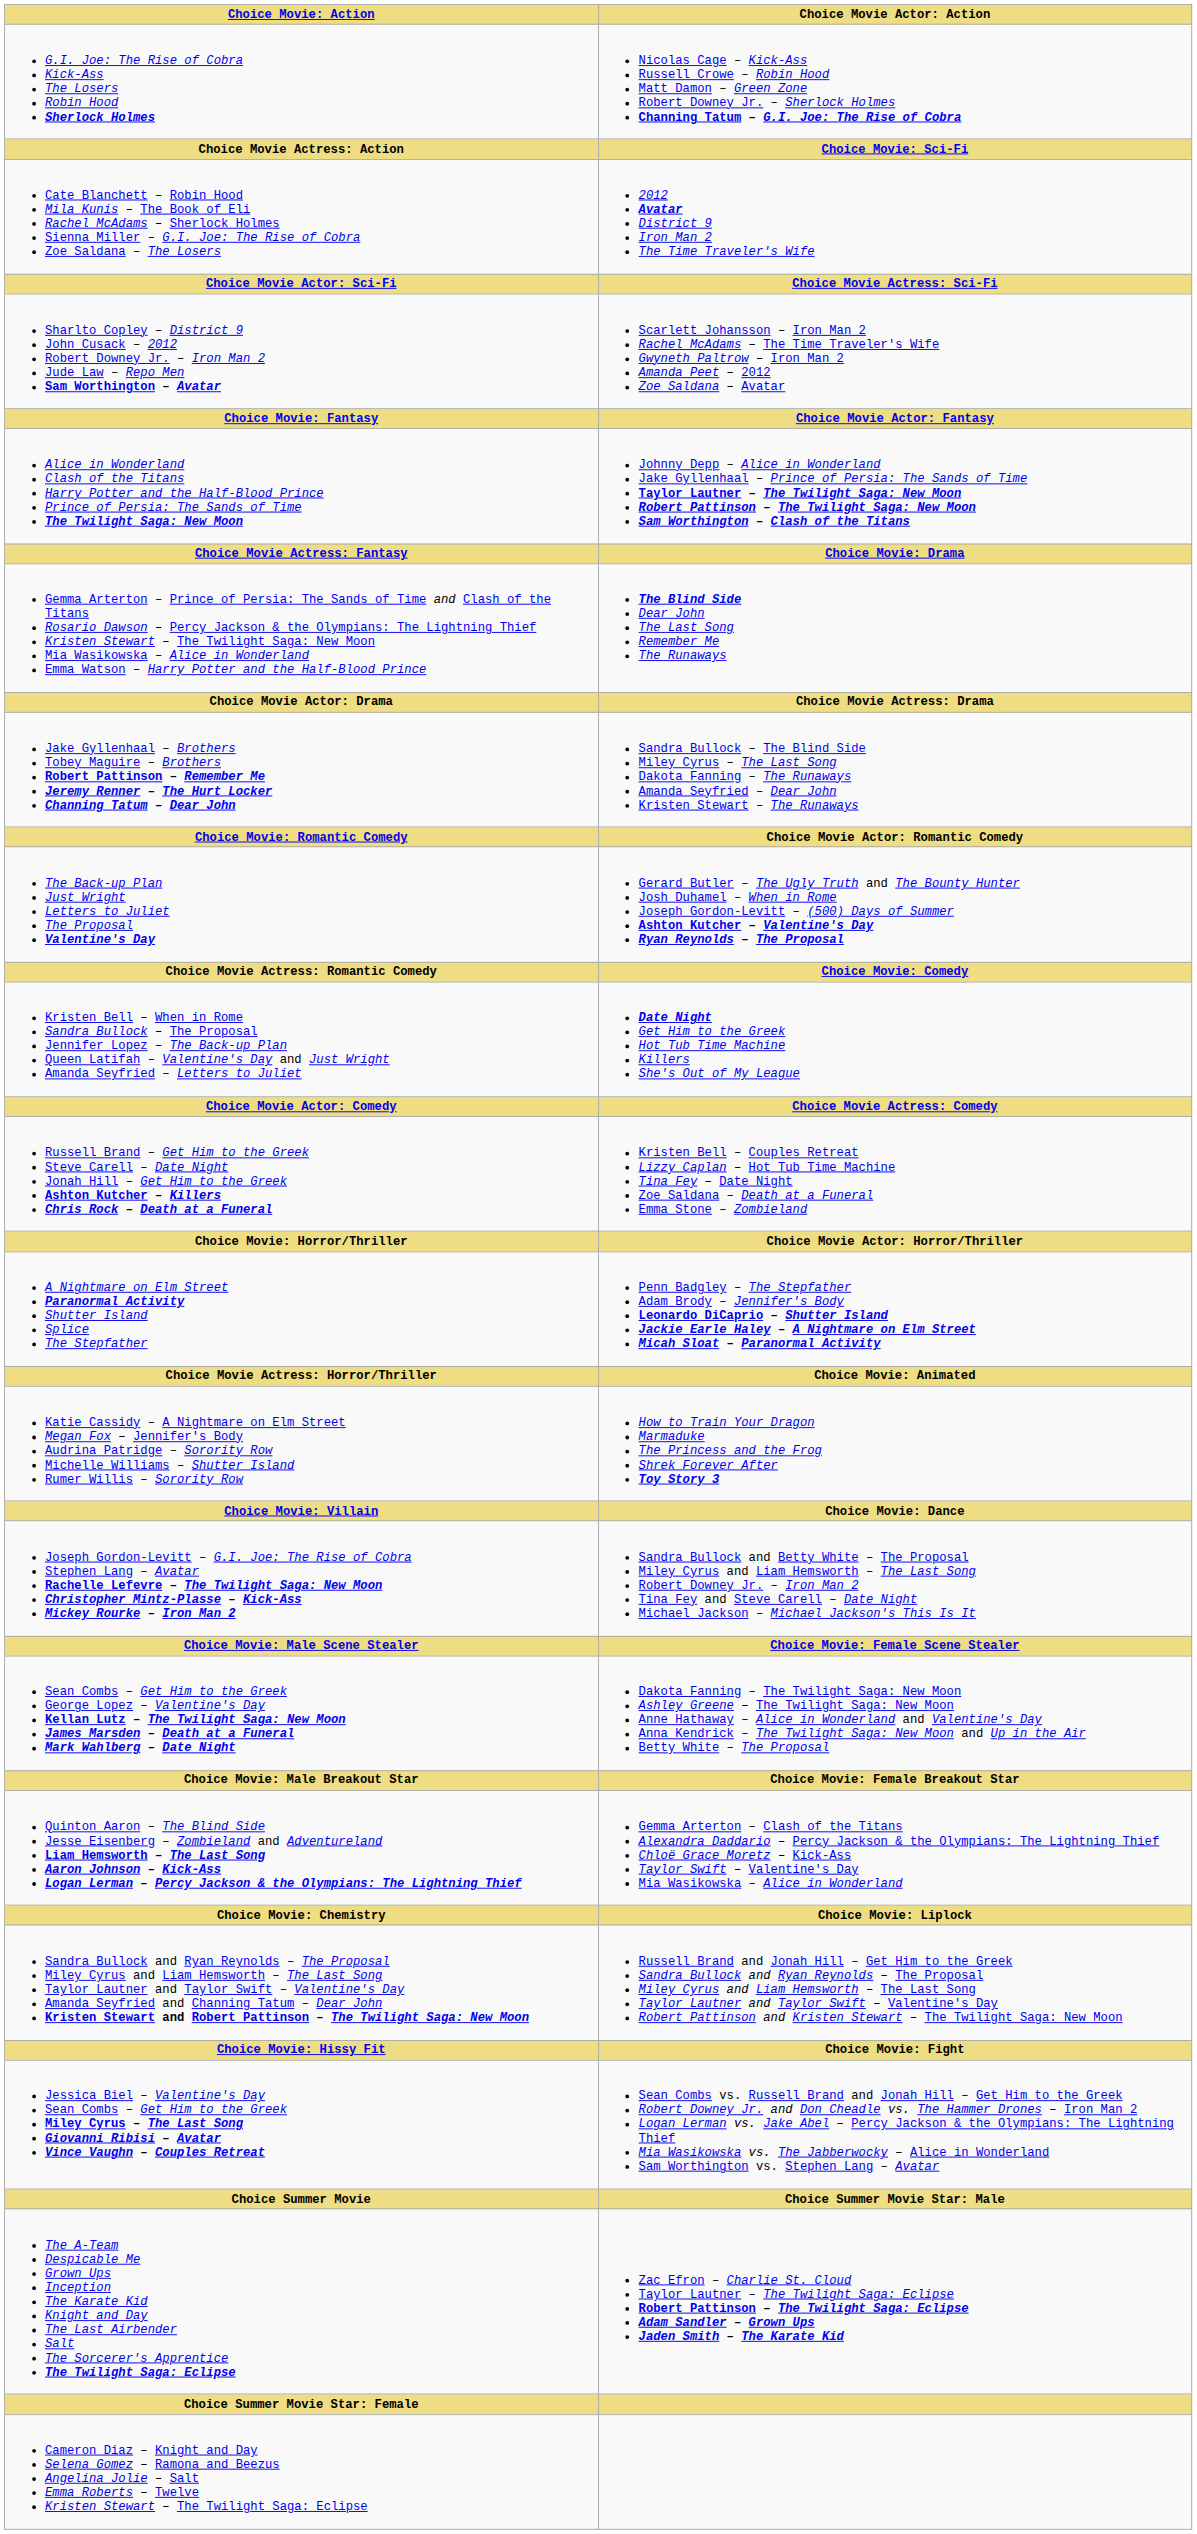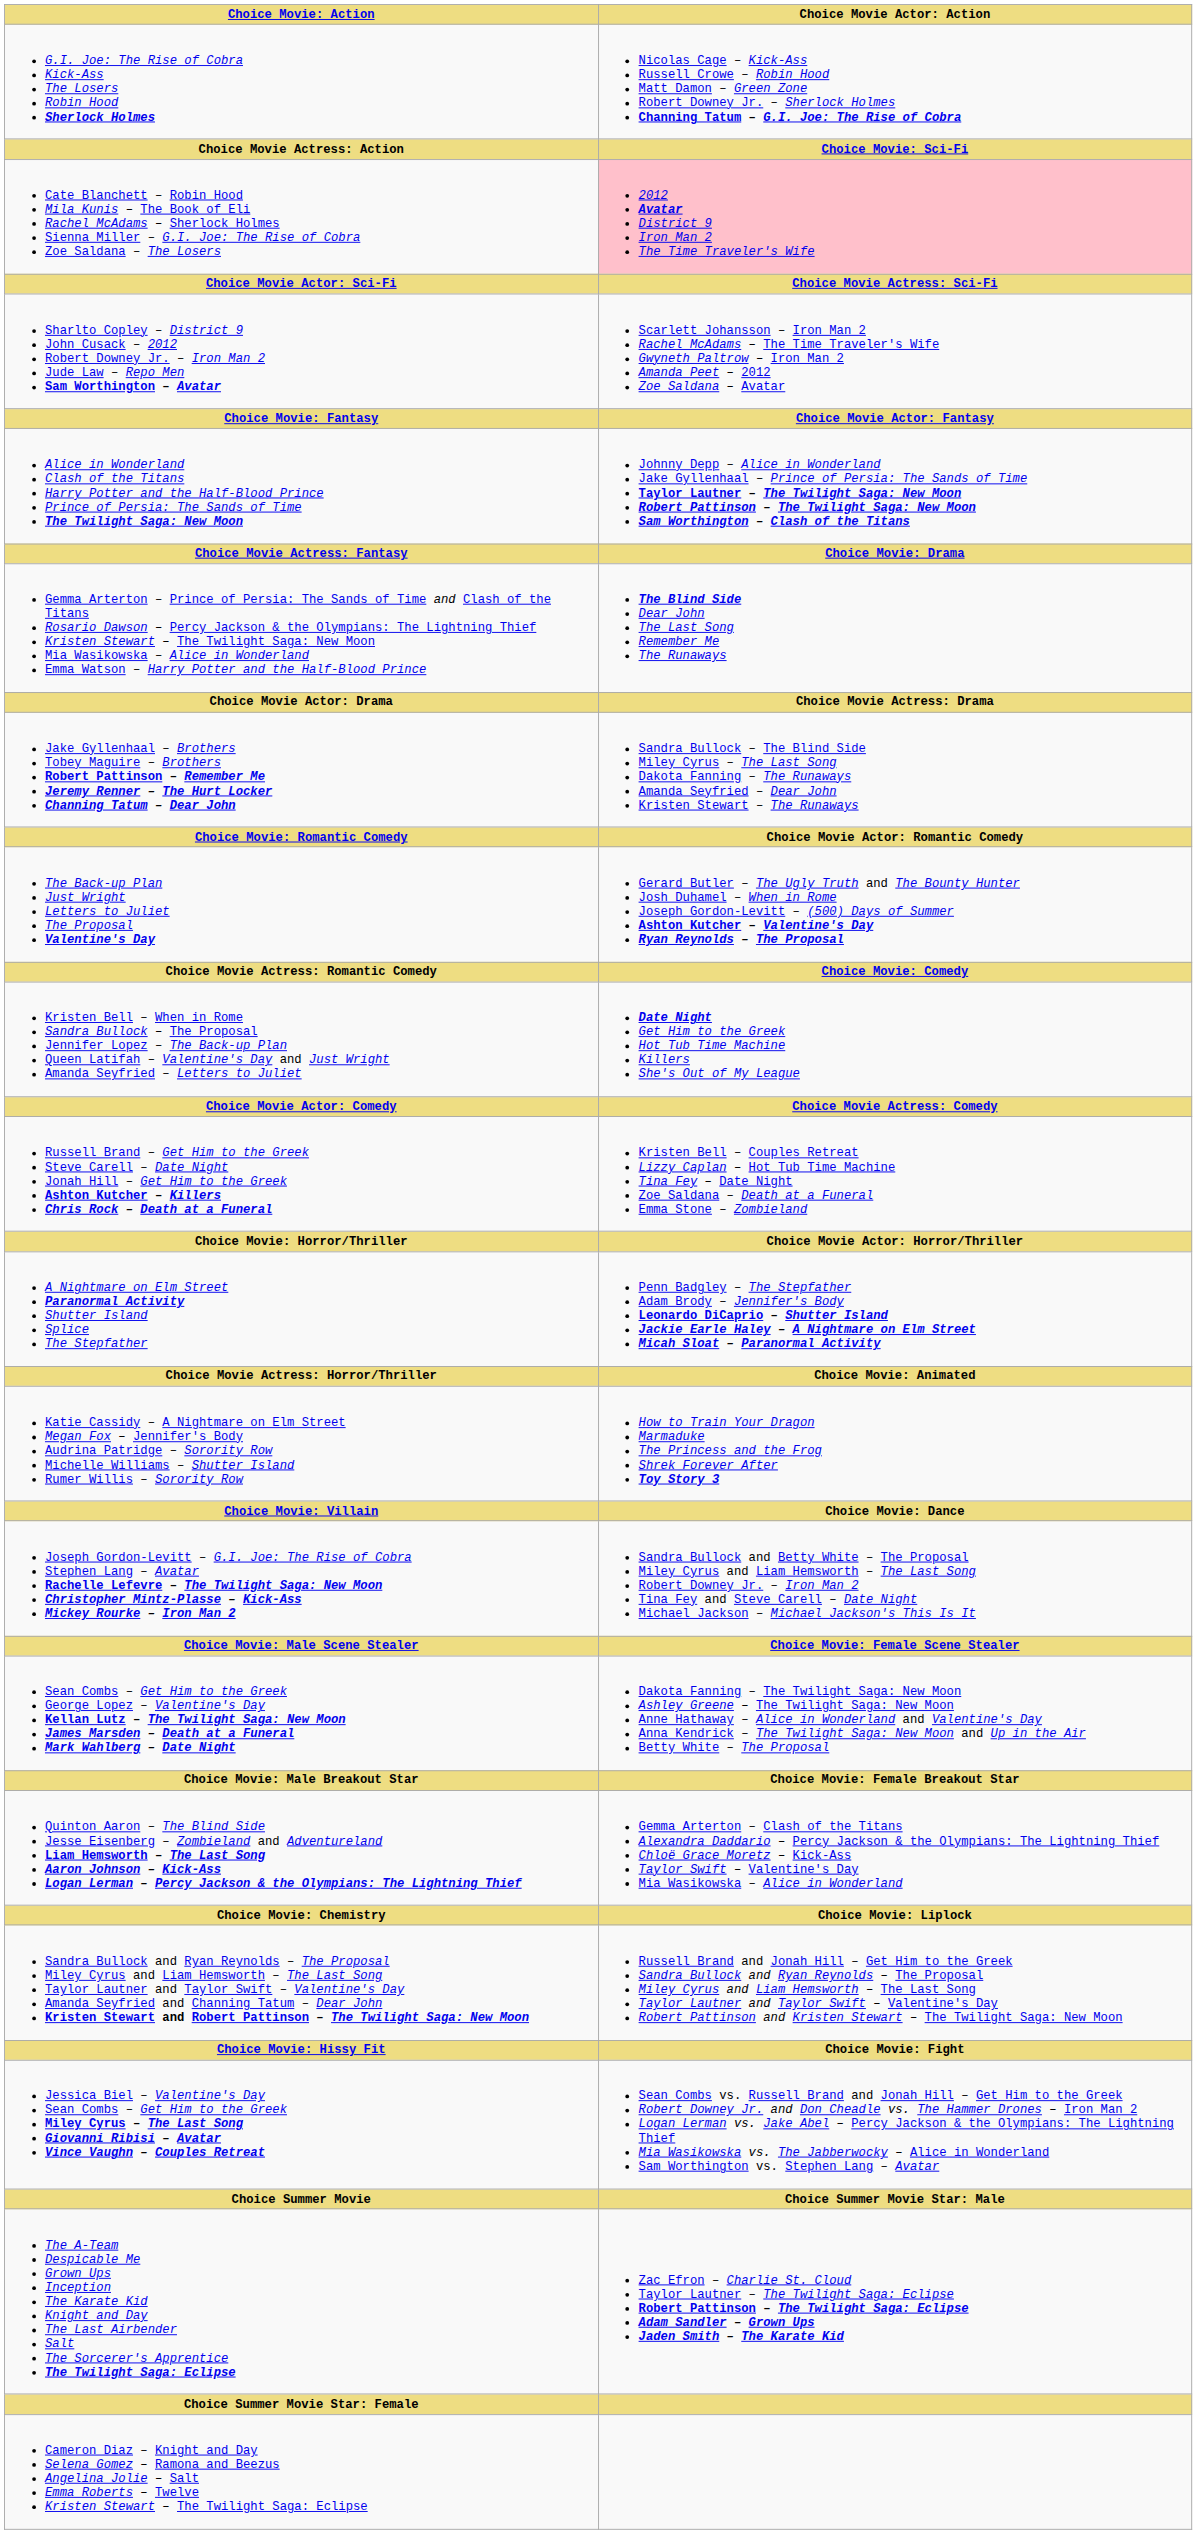(895, 224) no background -> (895, 224) pink background
